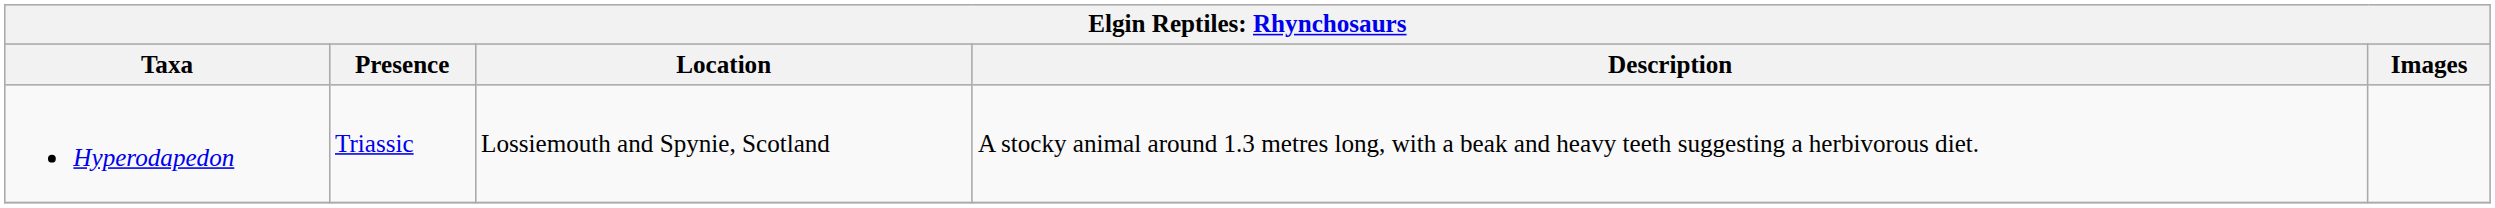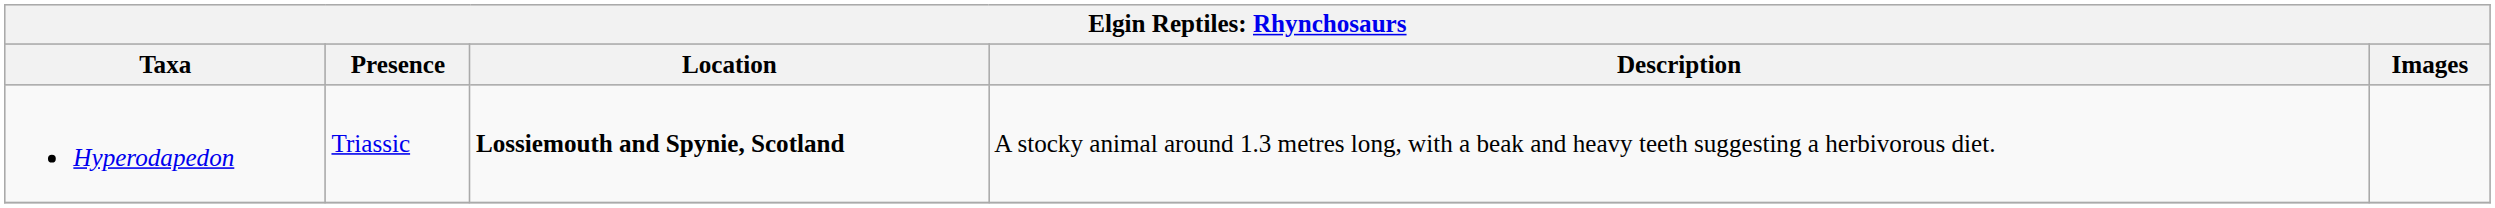(655, 143) normal -> (660, 143) bold
